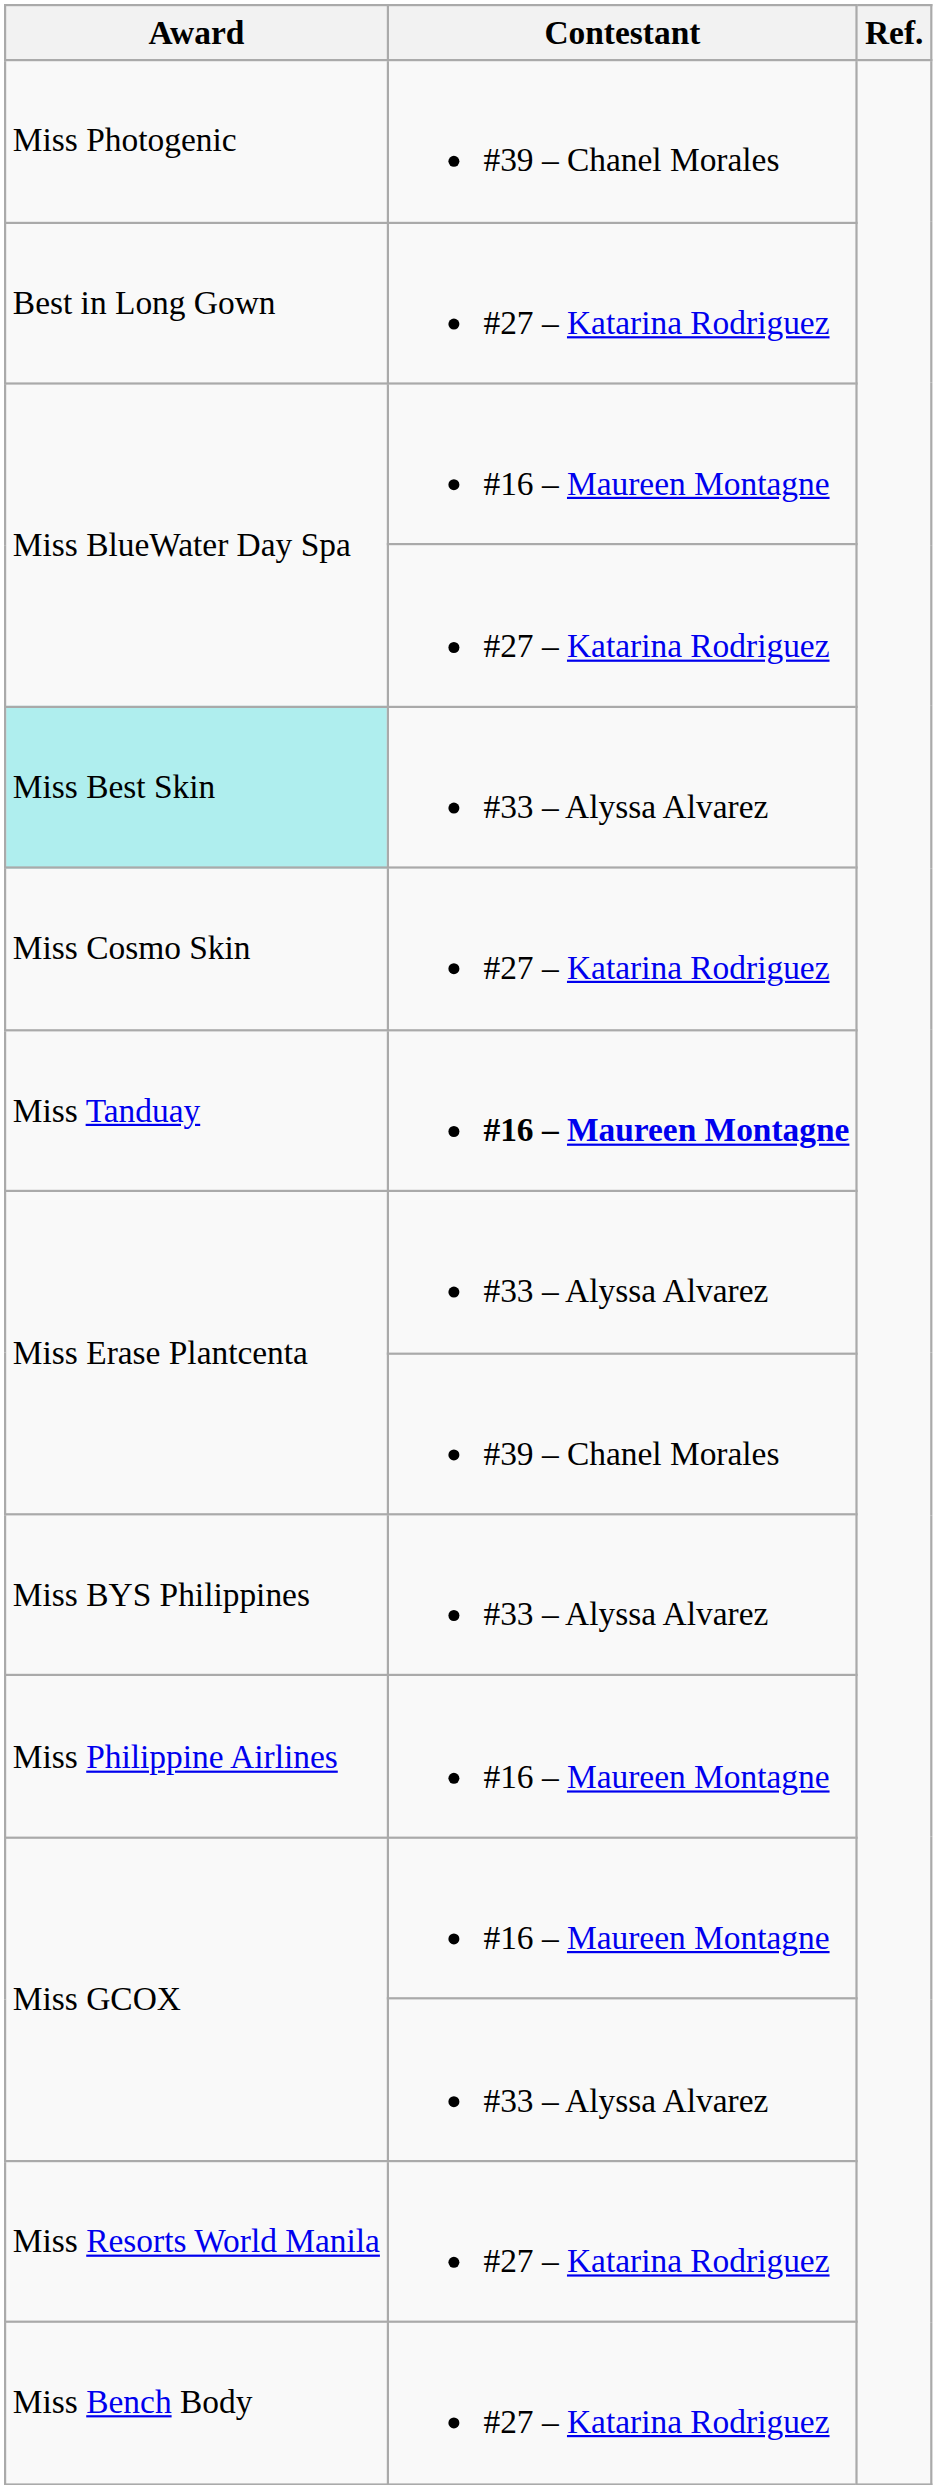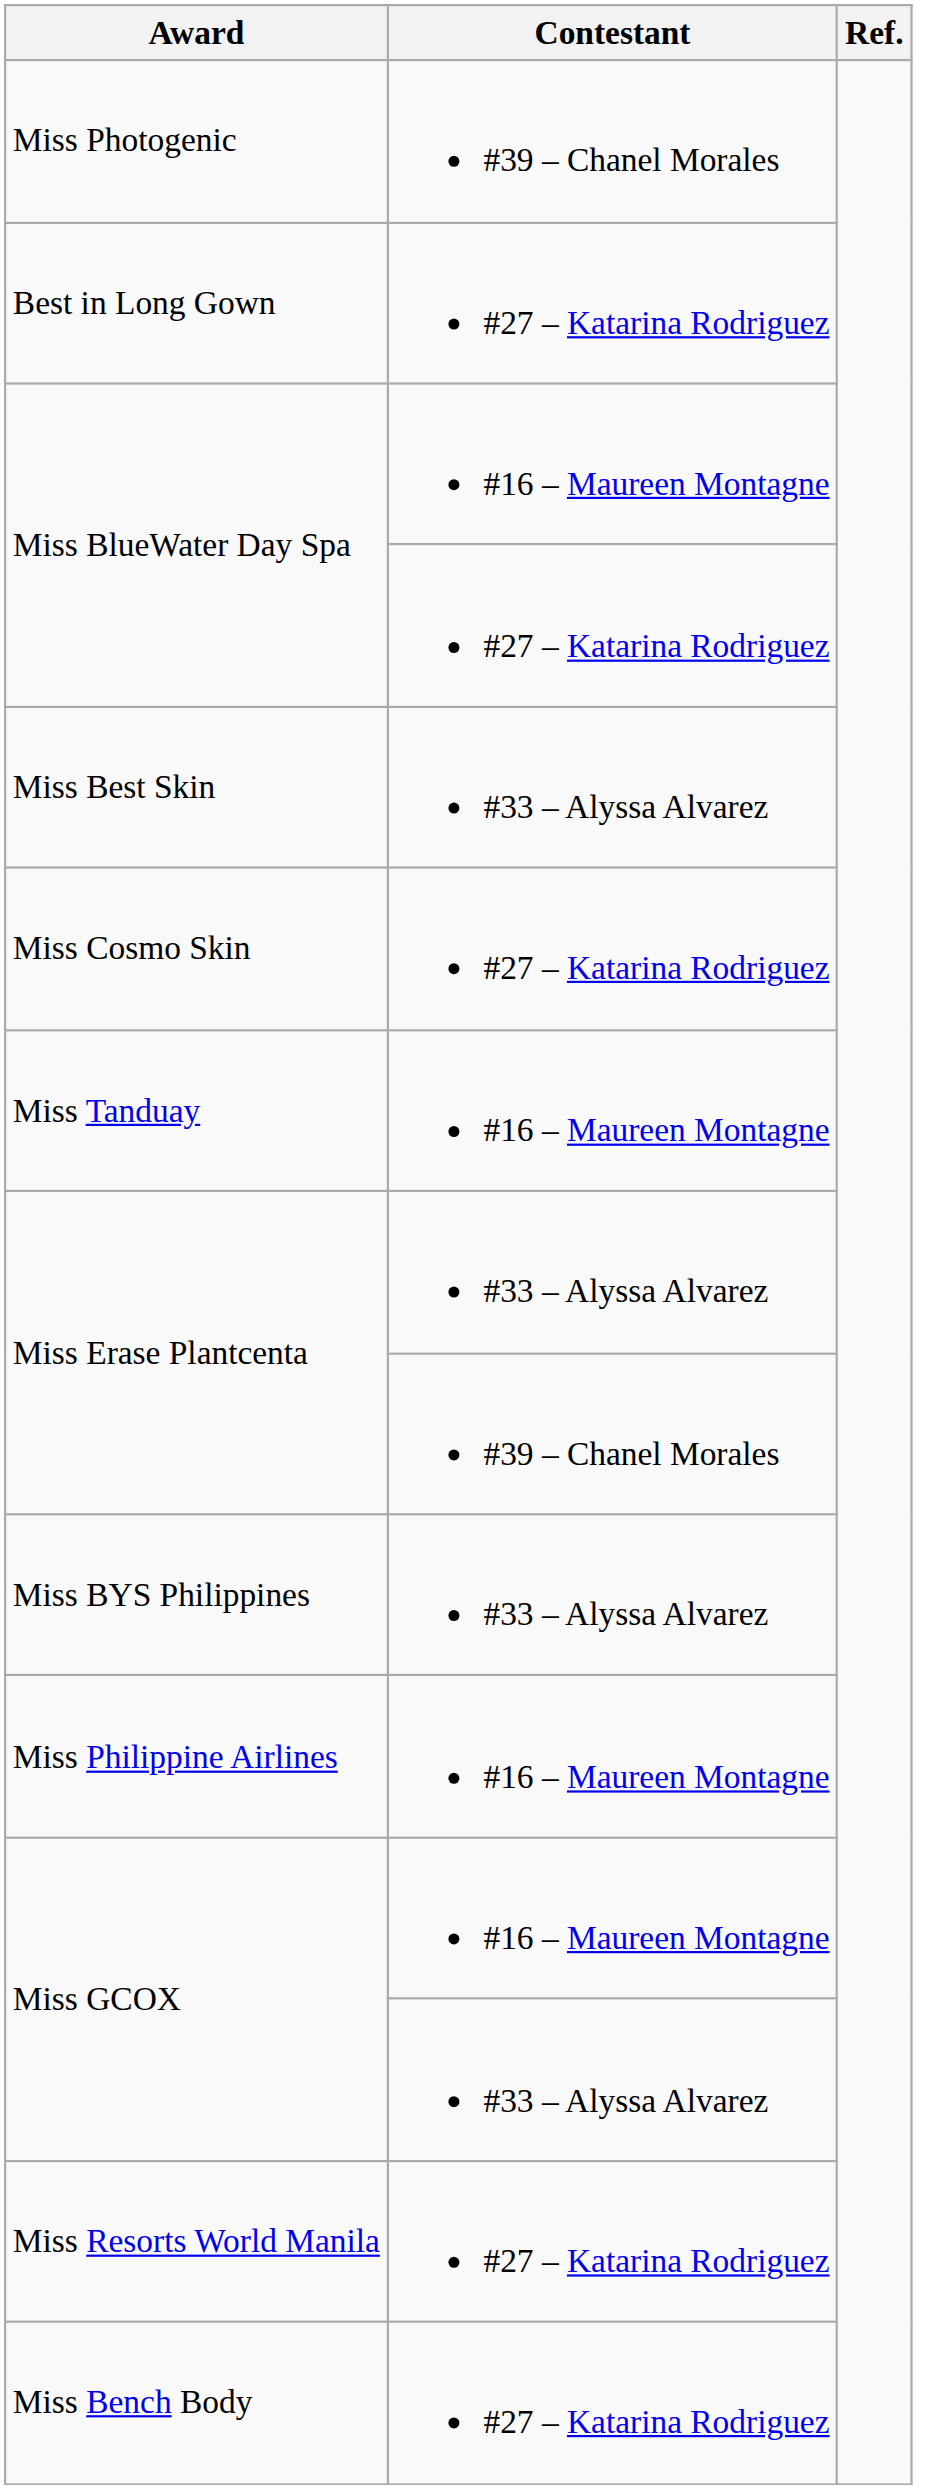(114, 786) paleturquoise background -> (114, 786) no background
(622, 1130) bold -> (612, 1130) normal
